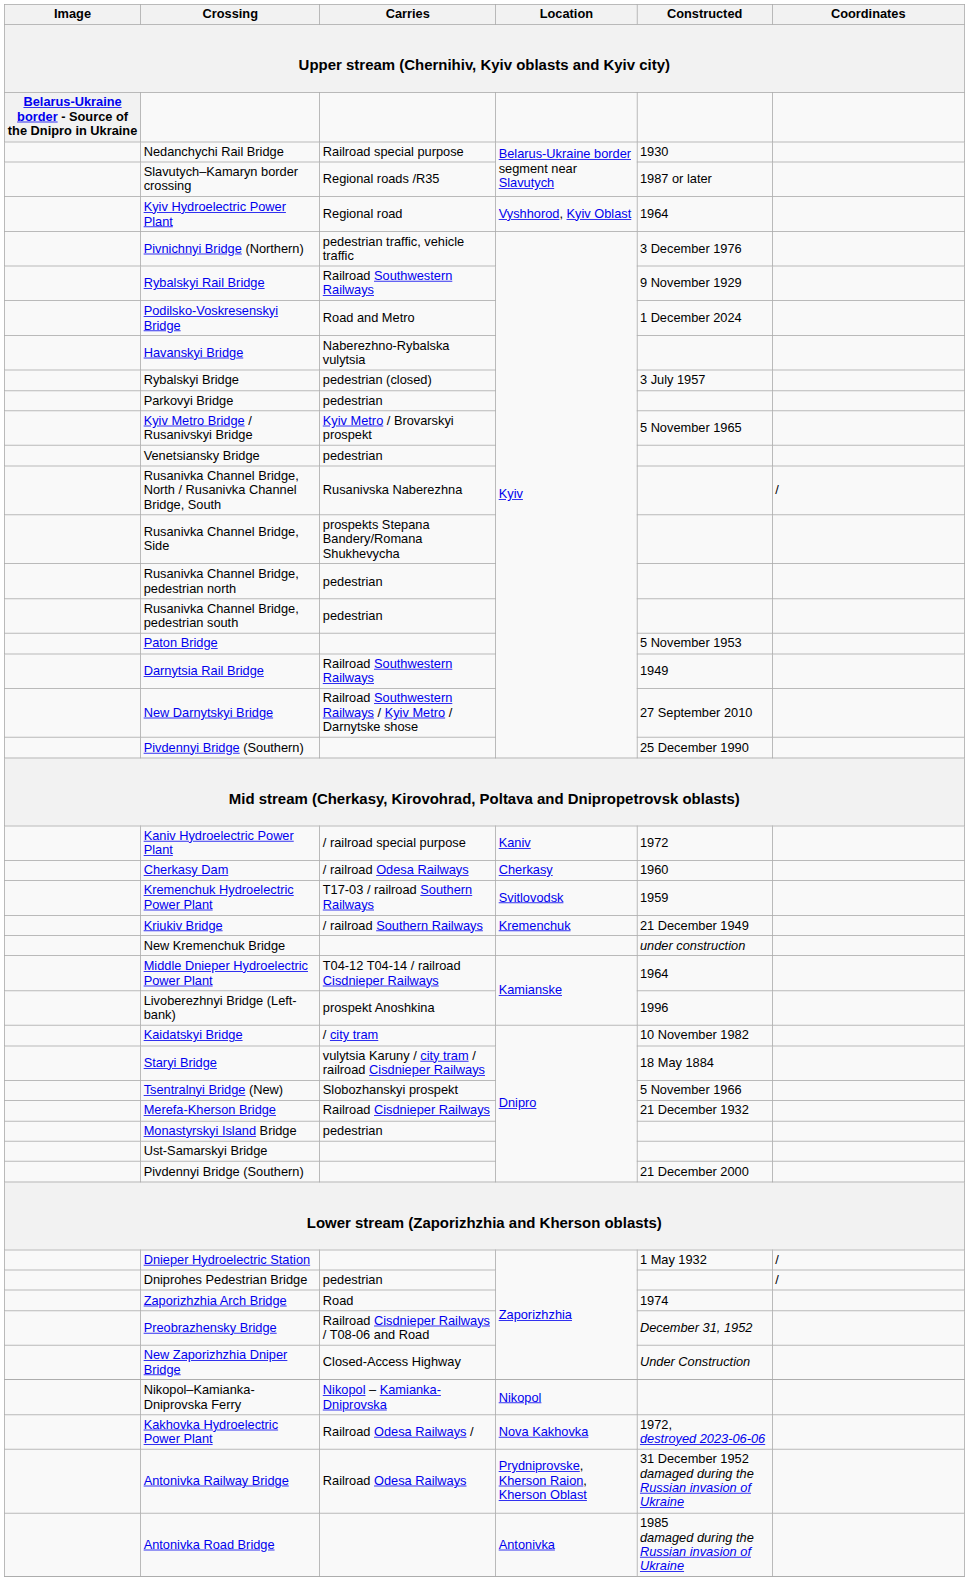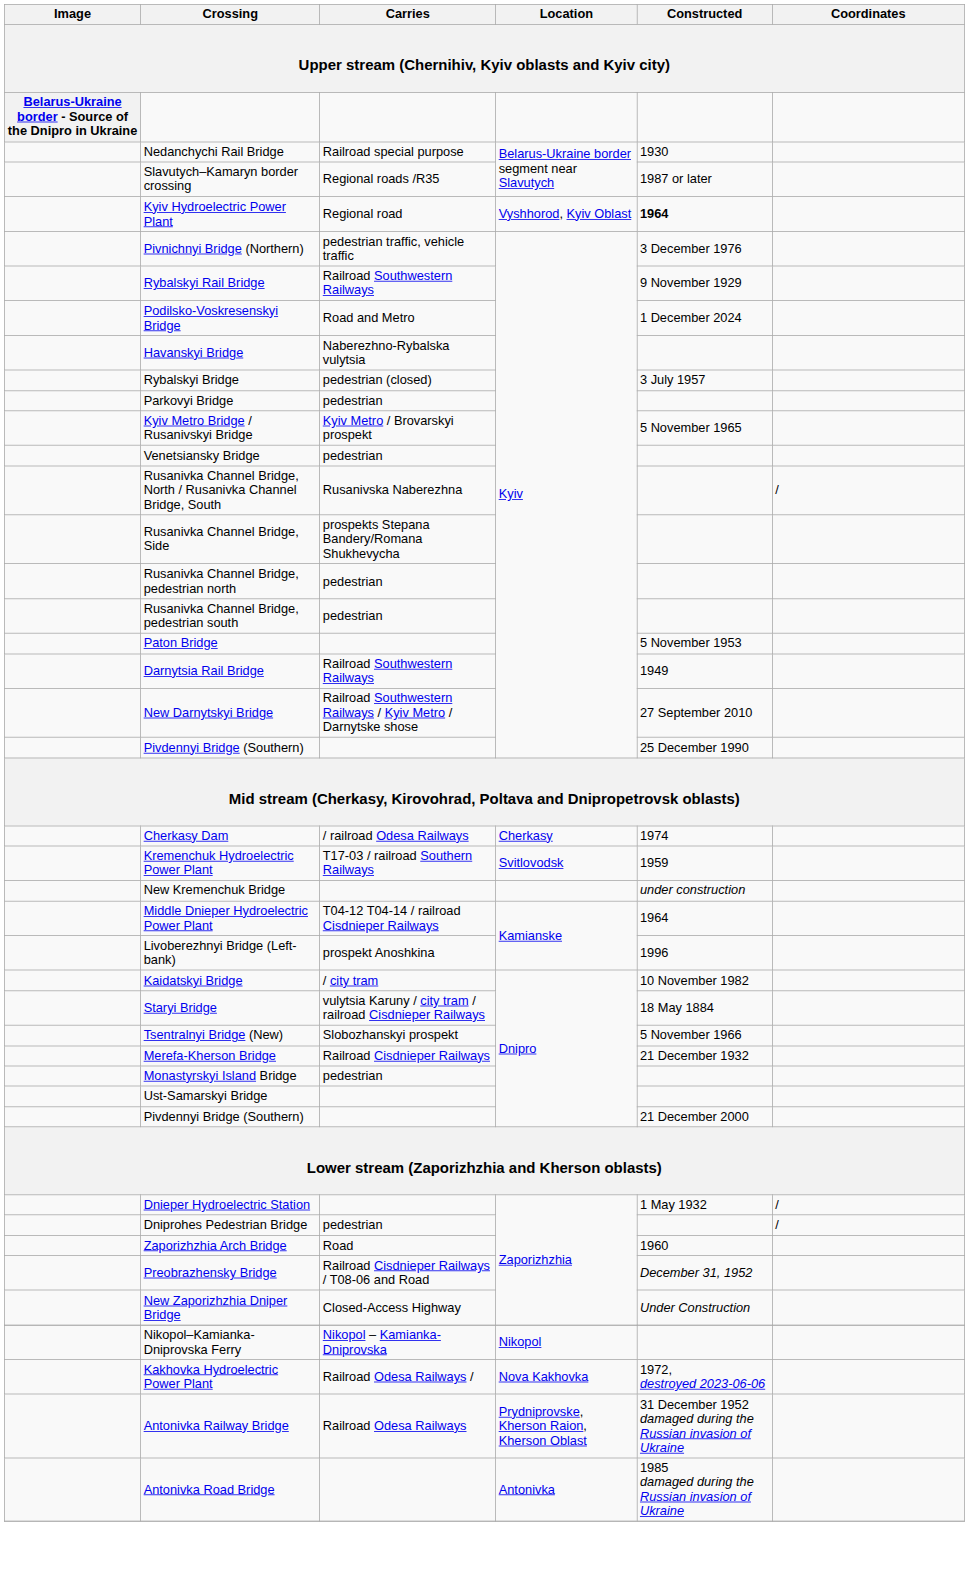(654, 214) normal -> (654, 214) bold
- row: (219, 843)
(654, 870) 1960 -> (654, 835) 1974
- row: (183, 925)
(654, 1300) 1974 -> (654, 1245) 1960
